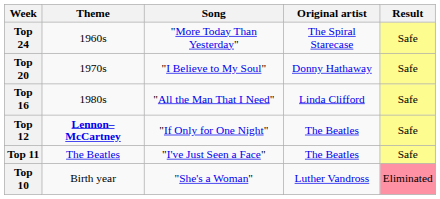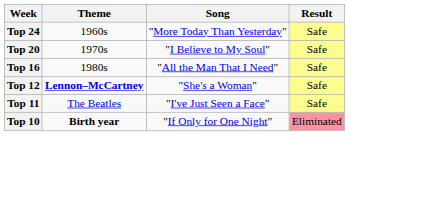- column: (332, 13)
(214, 130) "If Only for One Night" -> (218, 85) "She's a Woman"
(93, 179) normal -> (94, 121) bold
(214, 179) "She's a Woman" -> (218, 121) "If Only for One Night"
